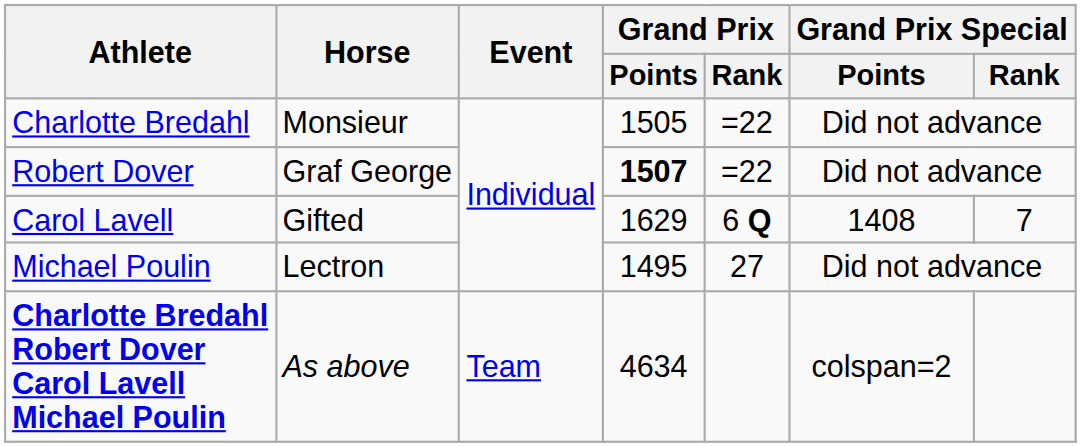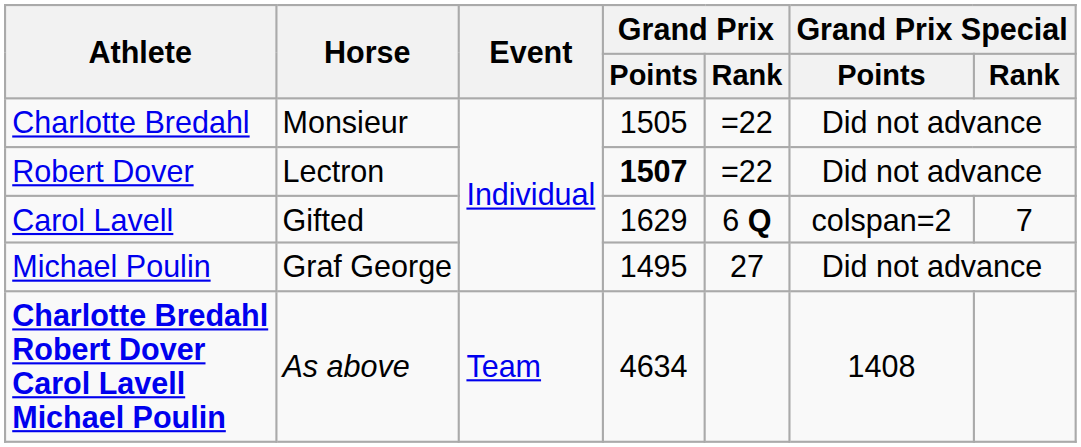(367, 172) Graf George -> (333, 172) Lectron
(881, 220) 1408 -> (881, 220) colspan=2
(333, 268) Lectron -> (367, 268) Graf George
(881, 367) colspan=2 -> (881, 367) 1408
